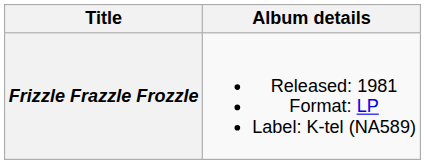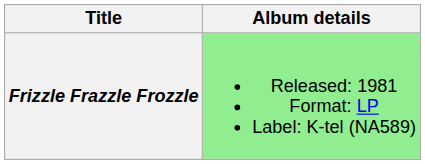(311, 106) no background -> (311, 106) lightgreen background
